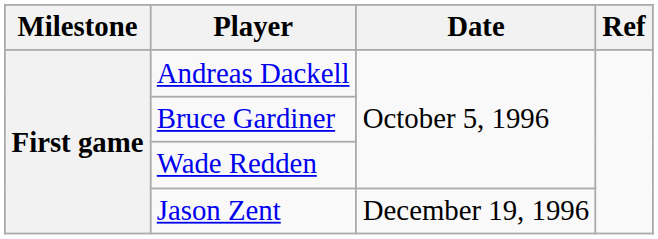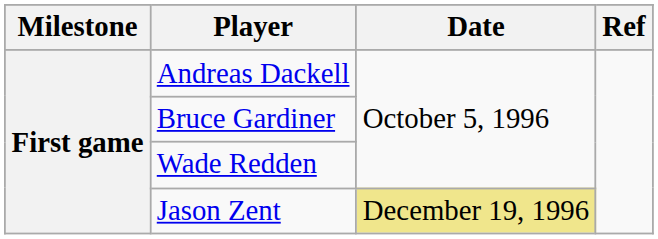(476, 210) no background -> (476, 210) khaki background
